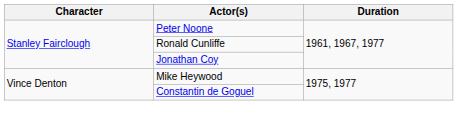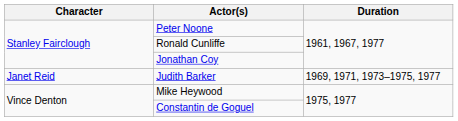+ row: (186, 76)
